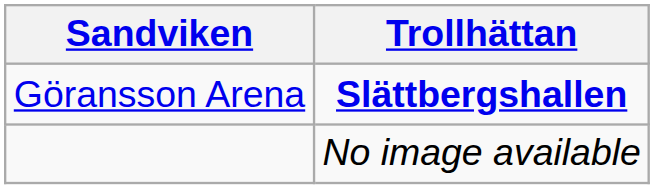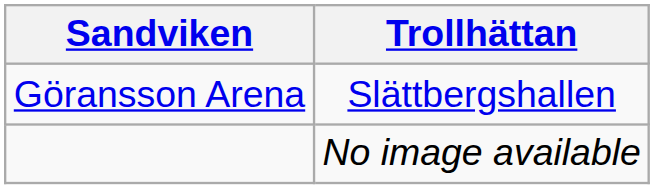(482, 93) bold -> (482, 93) normal
